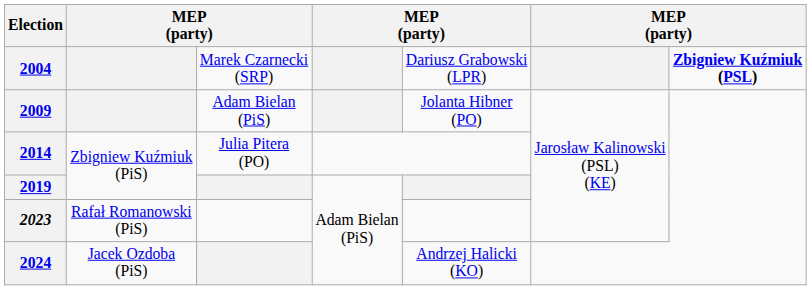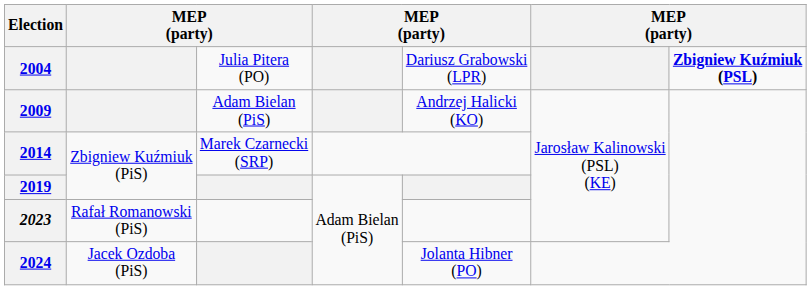(254, 68) Marek Czarnecki (SRP) -> (254, 68) Julia Pitera (PO)
(467, 110) Jolanta Hibner (PO) -> (467, 110) Andrzej Halicki (KO)
(254, 153) Julia Pitera (PO) -> (254, 153) Marek Czarnecki (SRP)
(467, 263) Andrzej Halicki (KO) -> (467, 263) Jolanta Hibner (PO)
